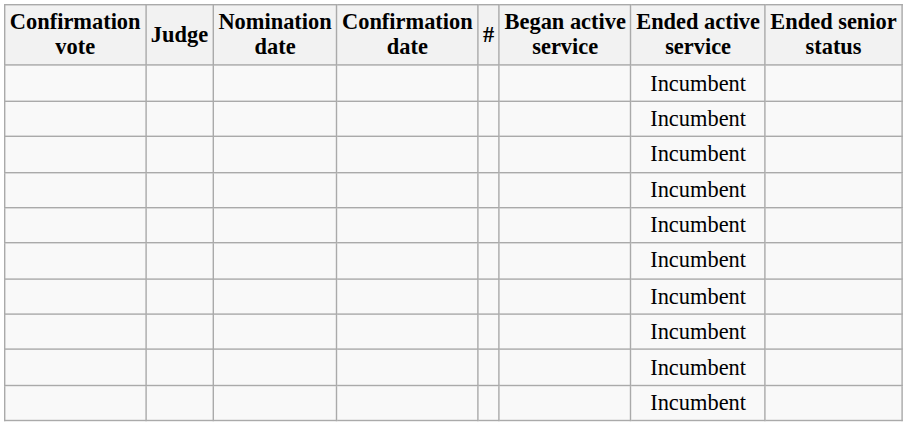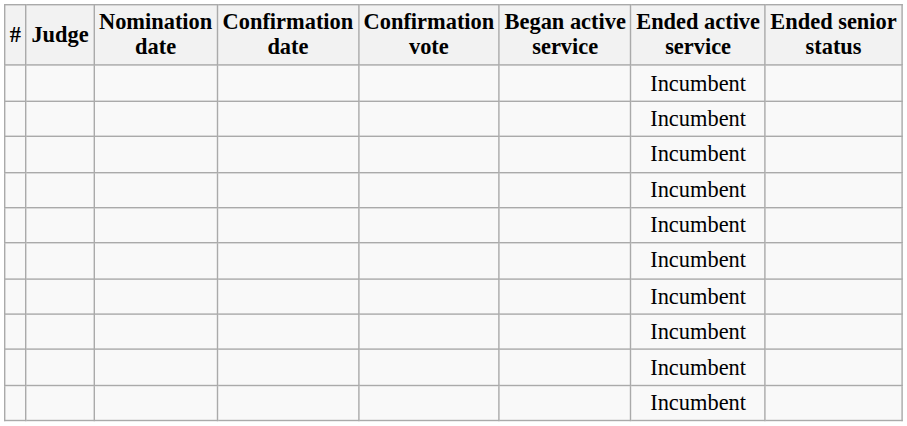columns swapped: (489, 34) <-> (75, 34)
